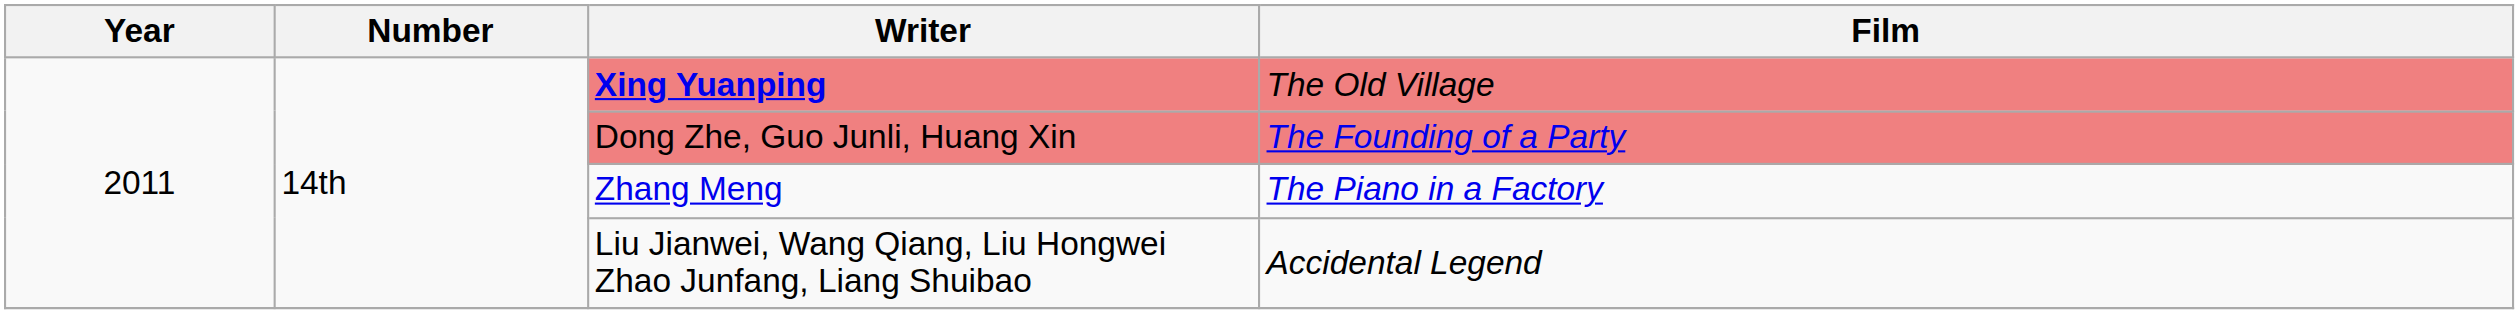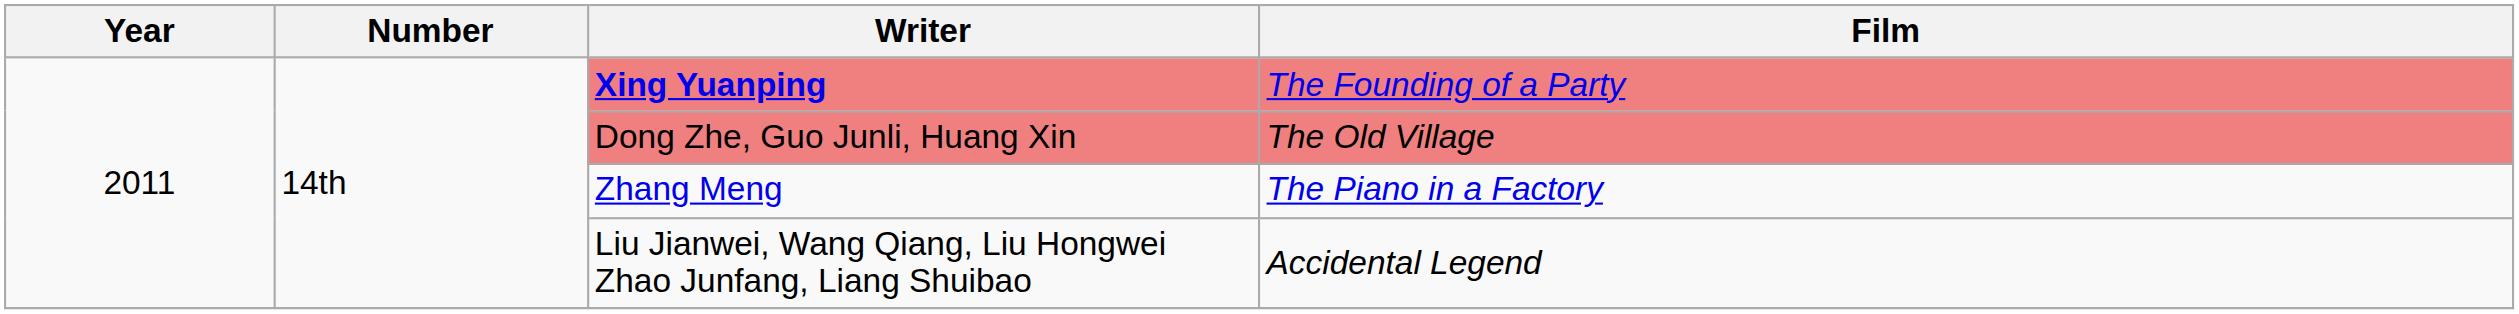(1381, 84) The Old Village -> (1446, 84) The Founding of a Party
(1446, 137) The Founding of a Party -> (1381, 137) The Old Village
